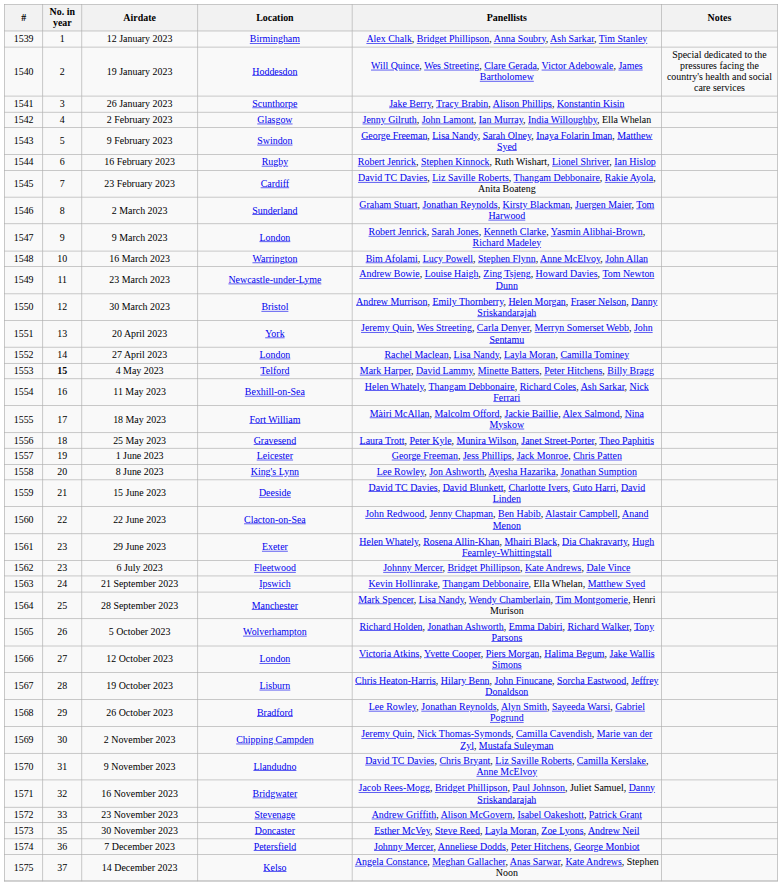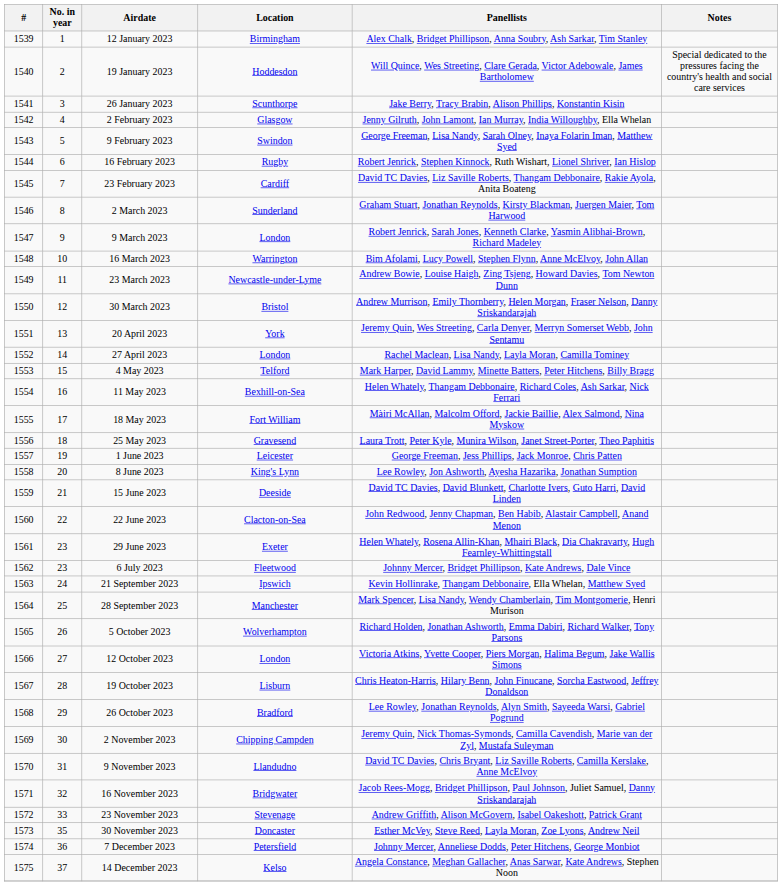(62, 371) bold -> (62, 371) normal
